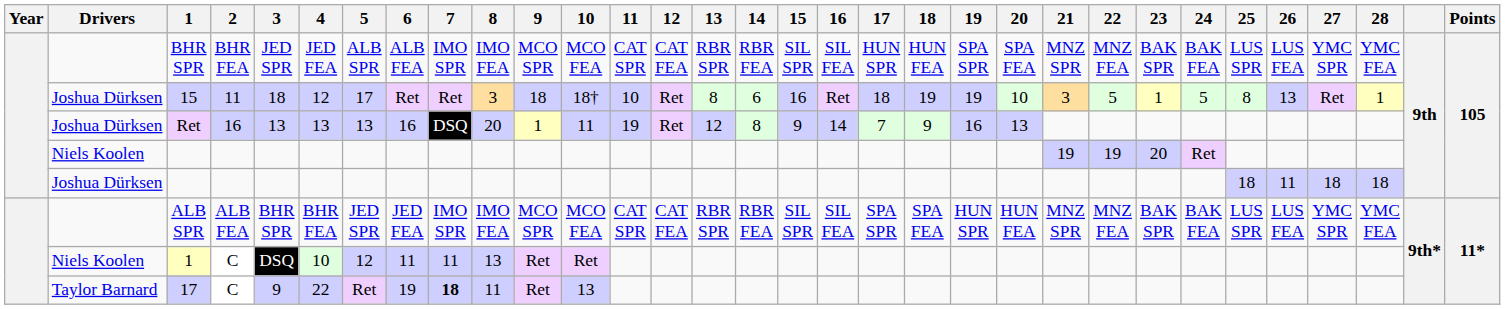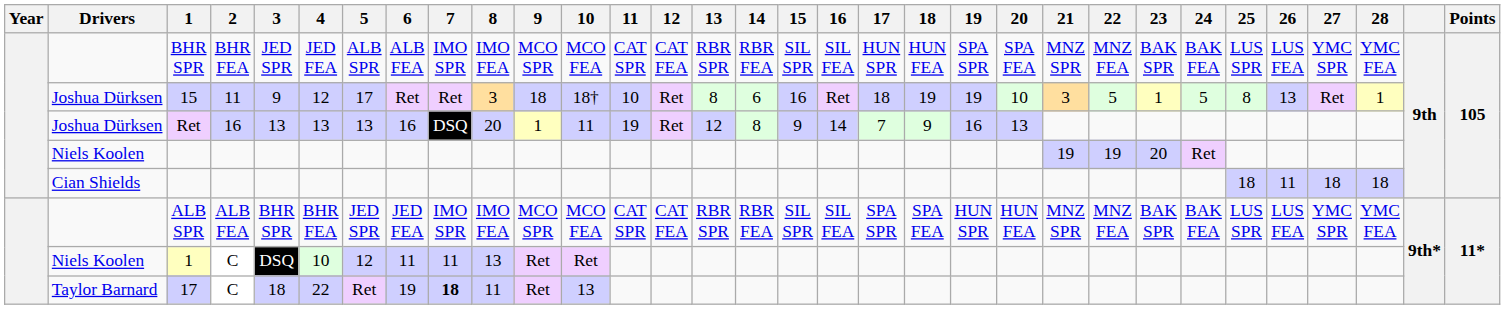(277, 96) 18 -> (277, 96) 9
(107, 182) Joshua Dürksen -> (96, 182) Cian Shields
(277, 289) 9 -> (277, 289) 18
